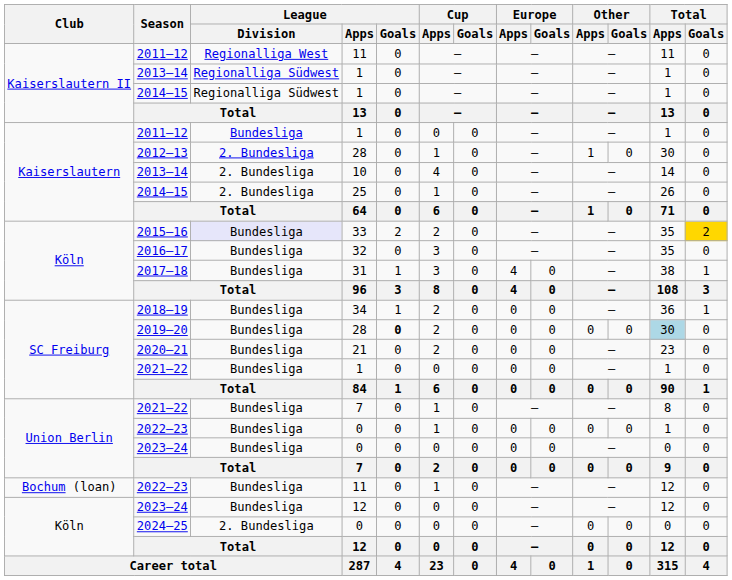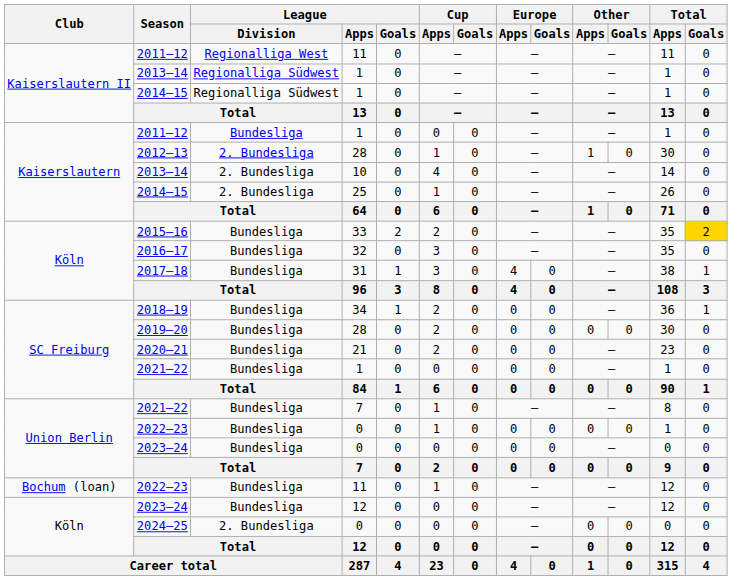(266, 231) lavender background -> (266, 231) no background
(398, 330) bold -> (398, 330) normal
(668, 330) lightblue background -> (668, 330) no background
